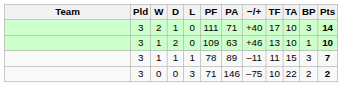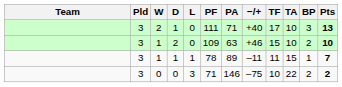(328, 27) 14 -> (328, 27) 13
(275, 43) 13 -> (275, 43) 15
(309, 43) 1 -> (309, 43) 2
(309, 58) 3 -> (309, 58) 1
